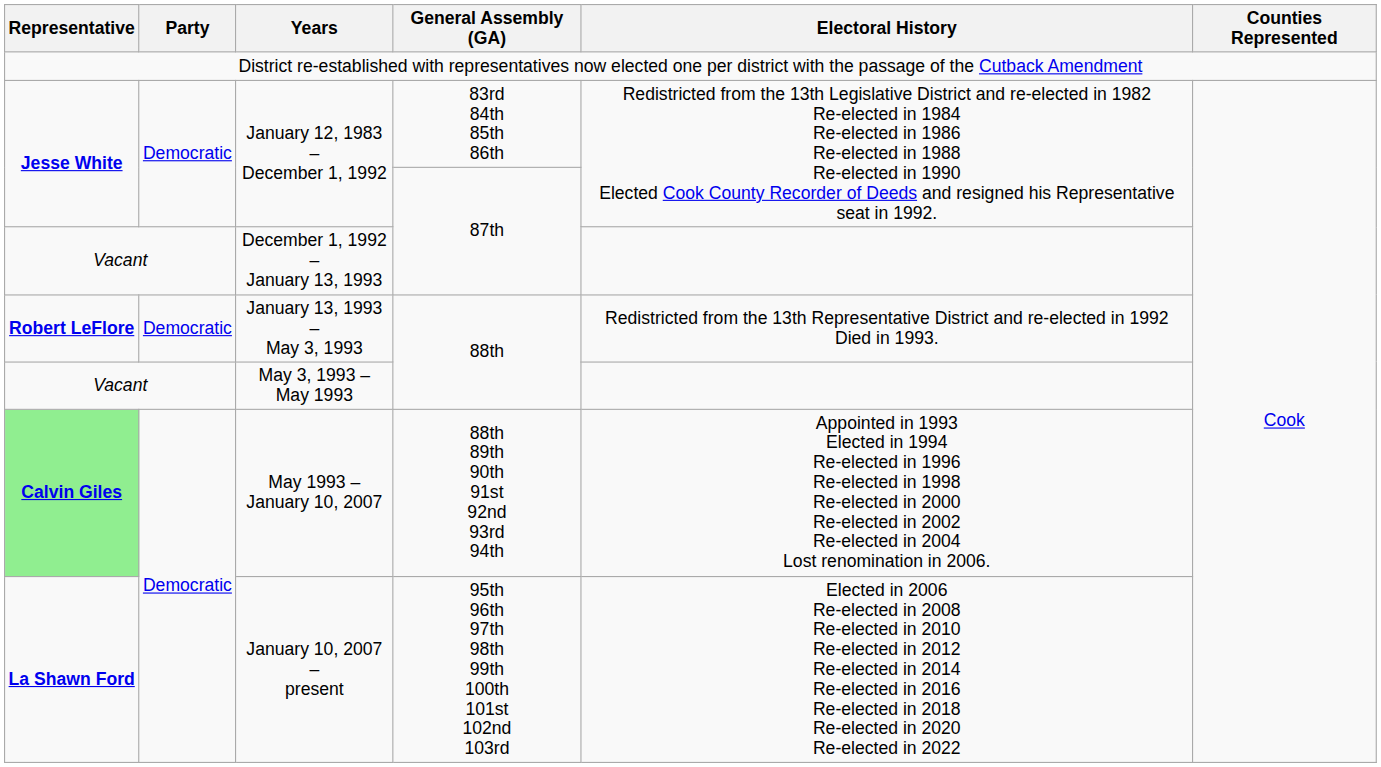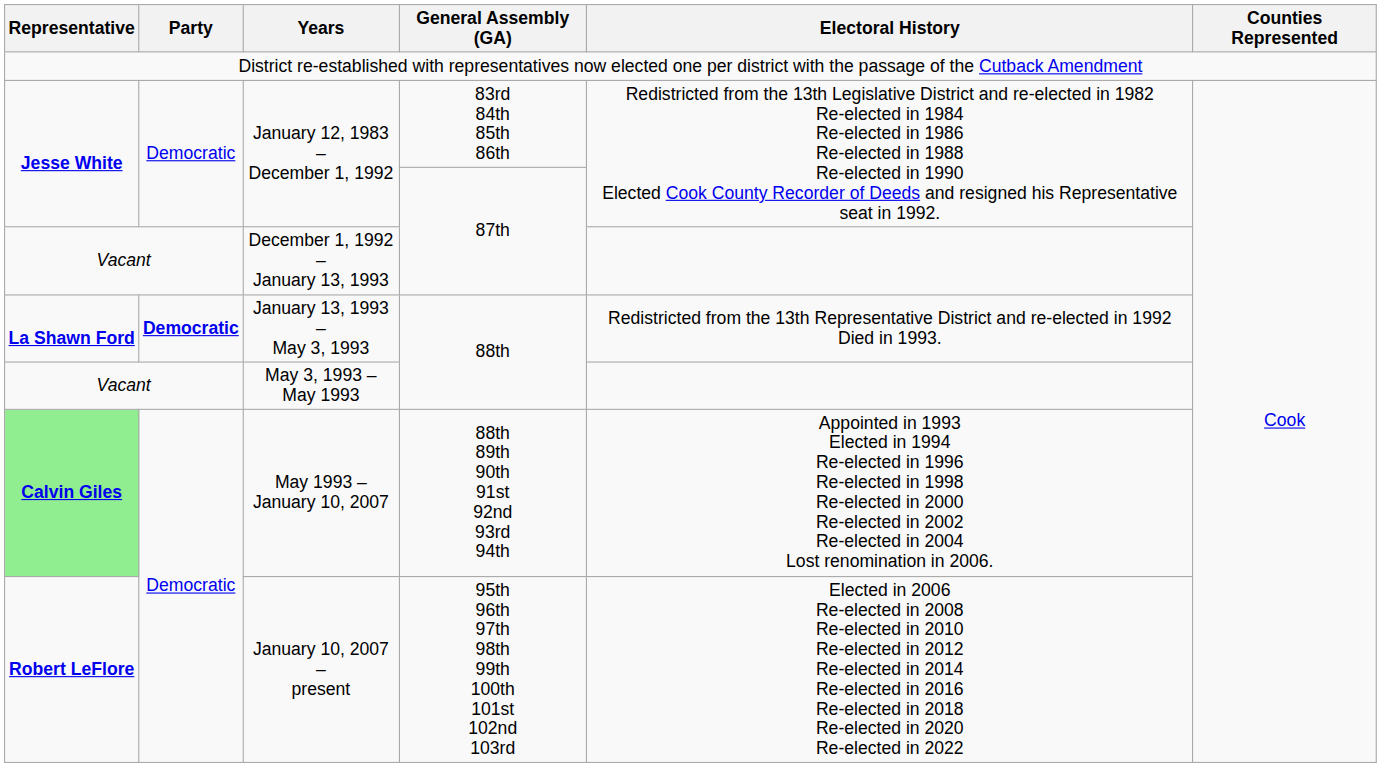(72, 328) Robert LeFlore -> (72, 338) La Shawn Ford
(187, 328) normal -> (191, 328) bold
(72, 679) La Shawn Ford -> (72, 669) Robert LeFlore
